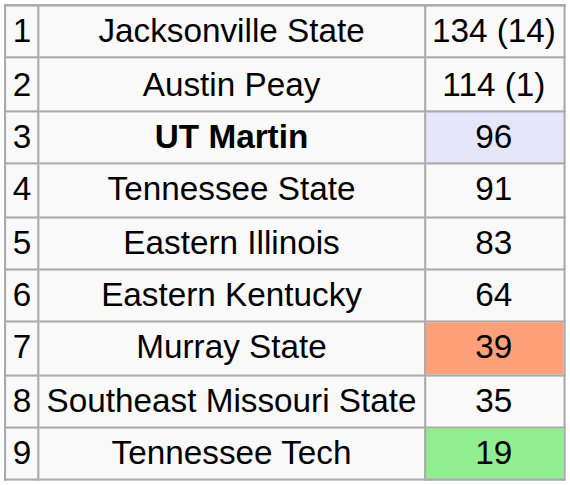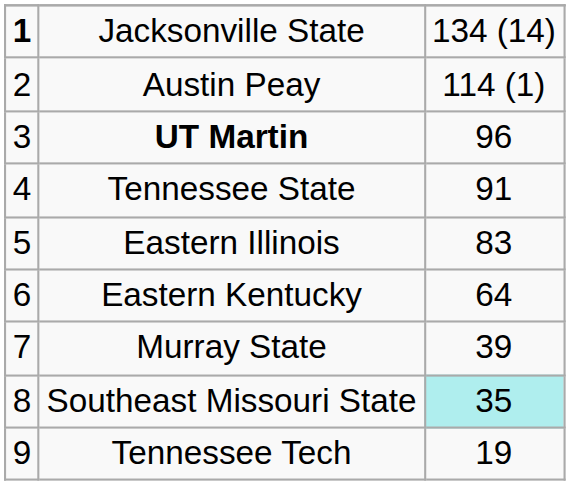(22, 31) normal -> (22, 31) bold
(494, 136) lavender background -> (494, 136) no background
(494, 347) lightsalmon background -> (494, 347) no background
(494, 400) no background -> (494, 400) paleturquoise background
(494, 453) lightgreen background -> (494, 453) no background
